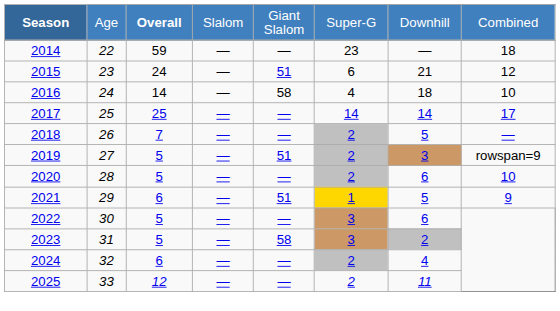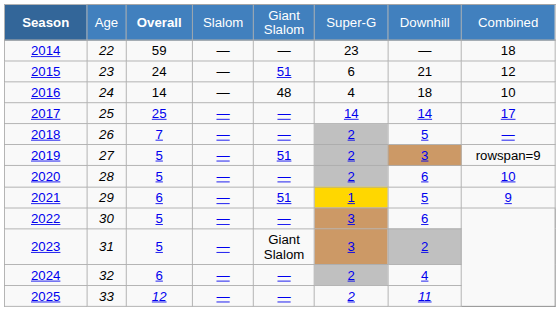(284, 93) 58 -> (284, 93) 48
(284, 239) 58 -> (284, 247) Giant Slalom
